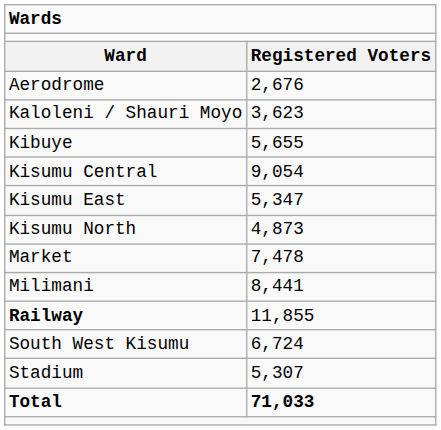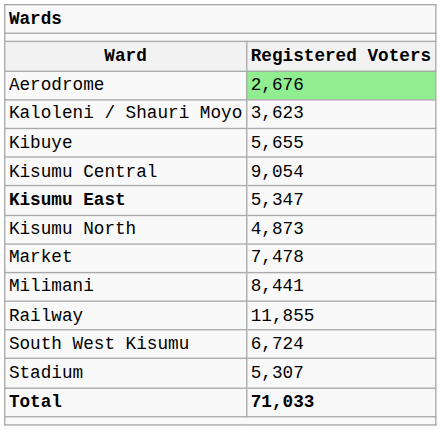(277, 85) no background -> (277, 85) lightgreen background
(67, 200) normal -> (67, 200) bold
(46, 316) bold -> (46, 316) normal
